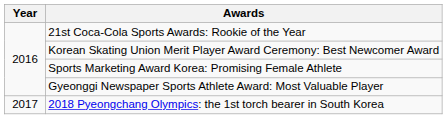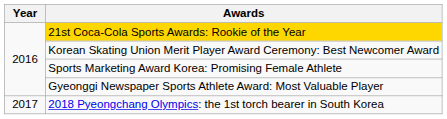(177, 31) no background -> (177, 31) gold background
